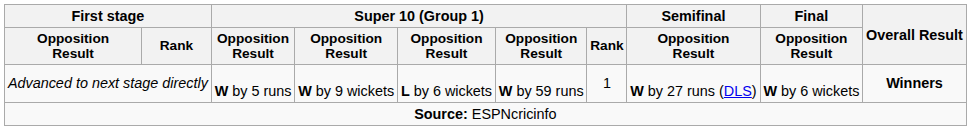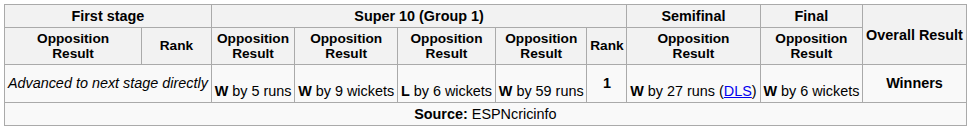(607, 83) normal -> (607, 83) bold
